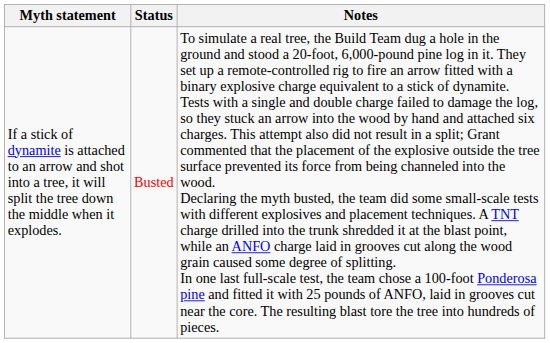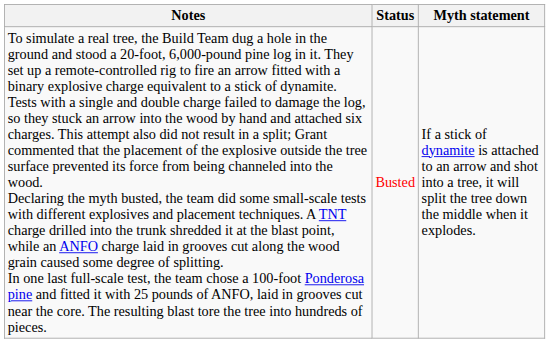columns swapped: (68, 15) <-> (361, 15)
